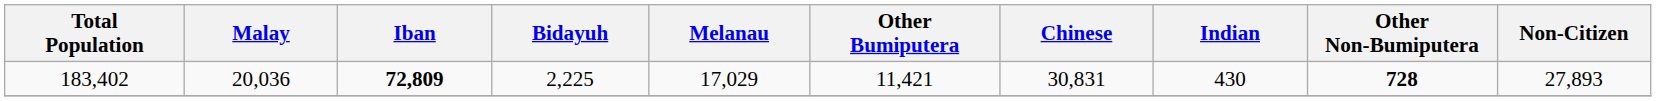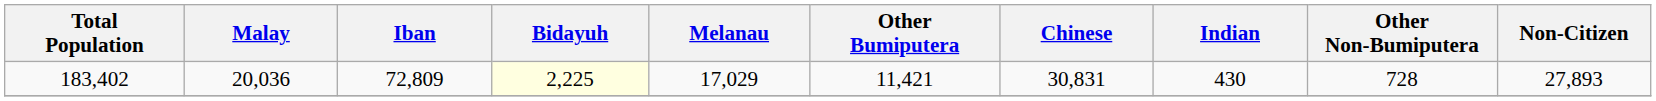(415, 78) bold -> (415, 78) normal
(570, 78) no background -> (570, 78) lightyellow background
(1402, 78) bold -> (1402, 78) normal
